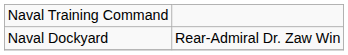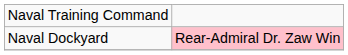(258, 38) no background -> (258, 38) pink background
